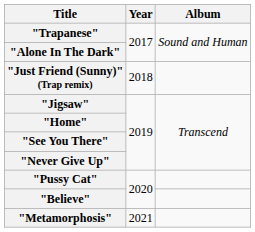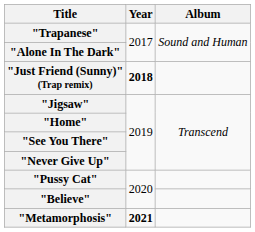(141, 77) normal -> (141, 77) bold
(141, 217) normal -> (141, 217) bold
